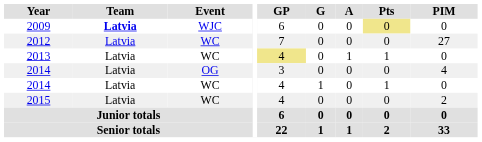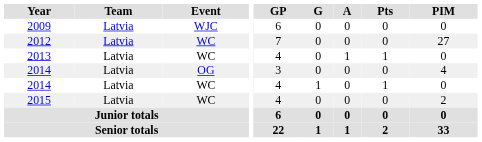(120, 26) bold -> (118, 26) normal
(387, 26) khaki background -> (385, 26) no background
(281, 55) khaki background -> (278, 55) no background
